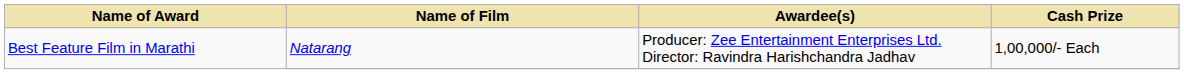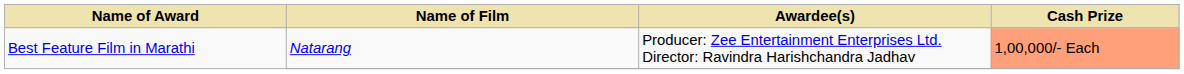(1047, 48) no background -> (1047, 48) lightsalmon background
